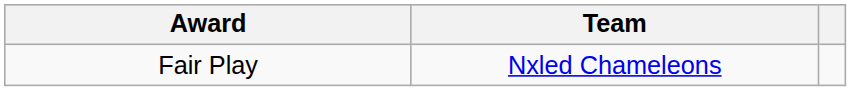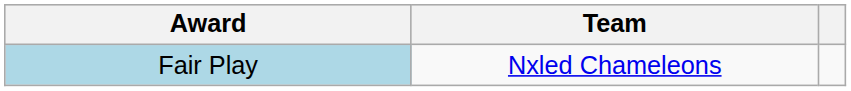(208, 64) no background -> (208, 64) lightblue background
